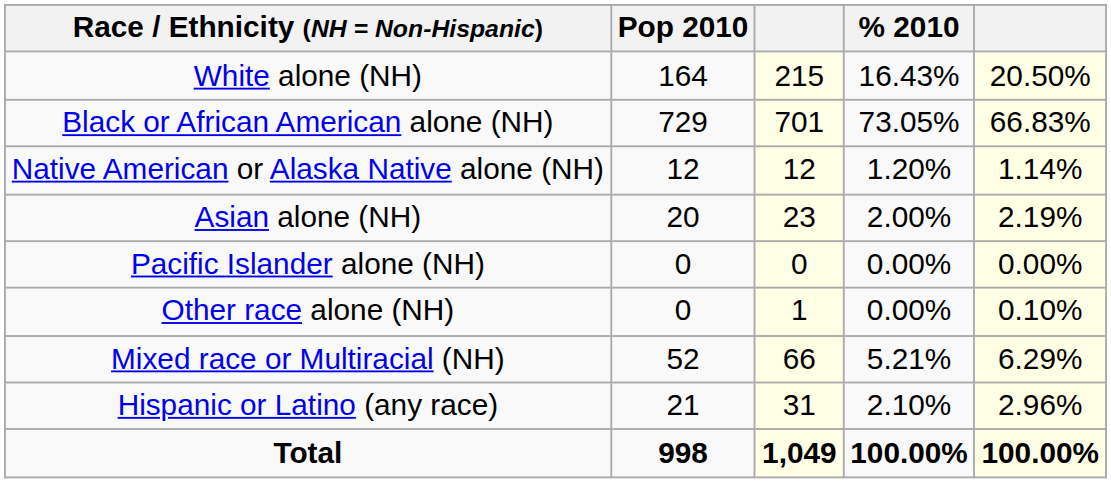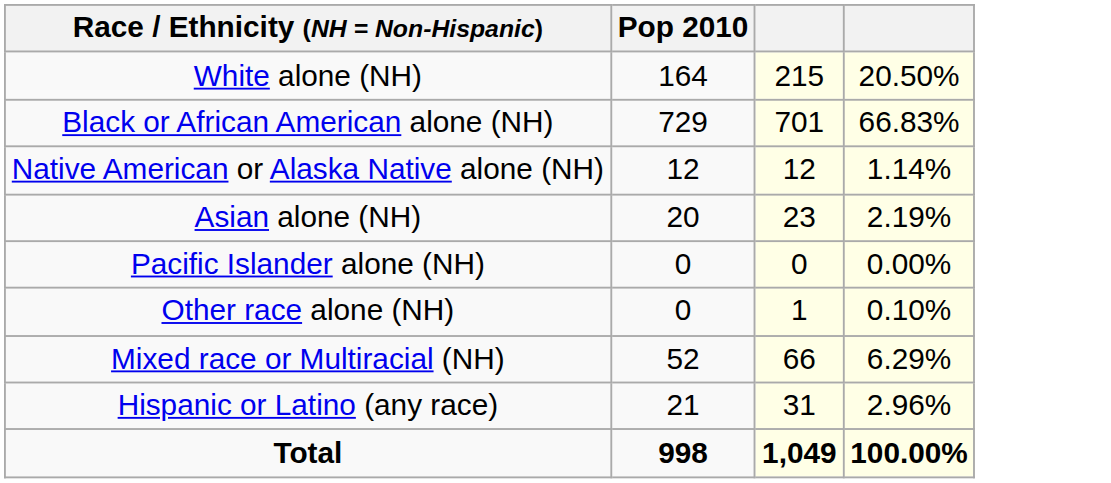- column: (909, 28)
